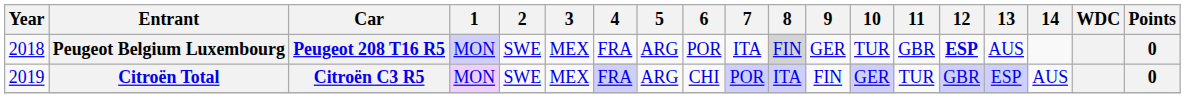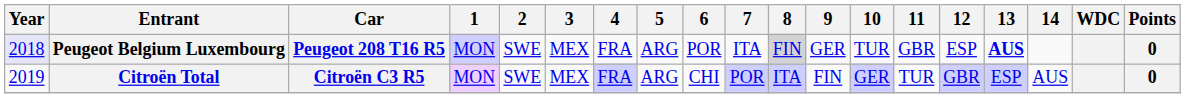(27, 49) no background -> (27, 49) lavender background
(962, 49) bold -> (962, 49) normal
(1006, 49) normal -> (1006, 49) bold
